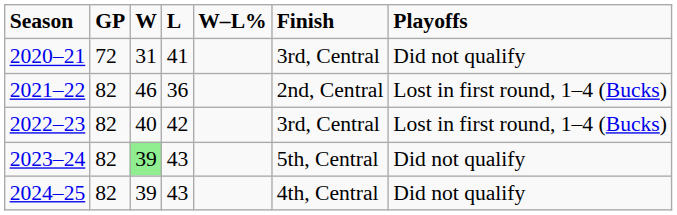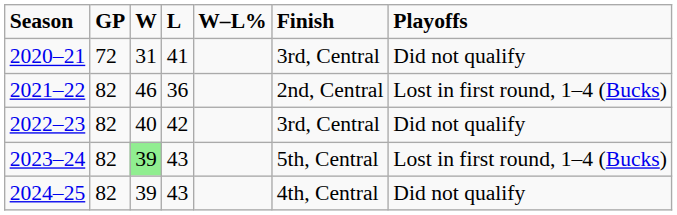(530, 124) Lost in first round, 1–4 (Bucks) -> (459, 124) Did not qualify
(459, 158) Did not qualify -> (530, 158) Lost in first round, 1–4 (Bucks)
